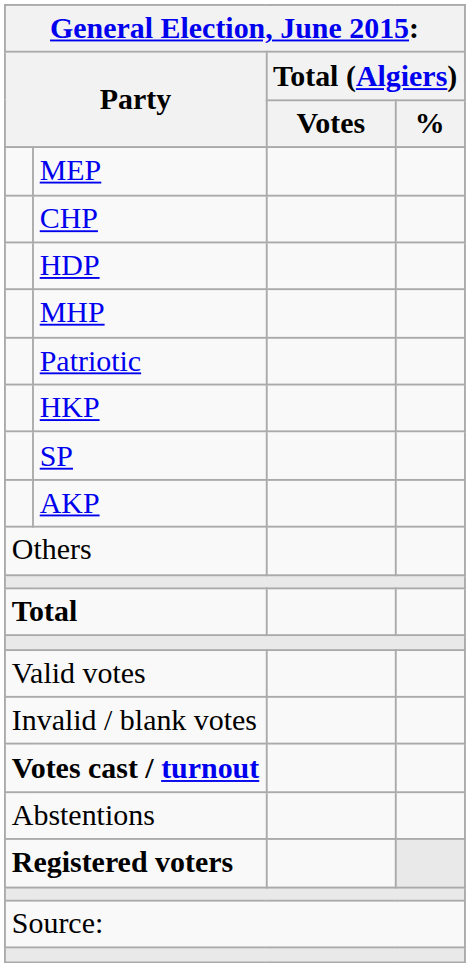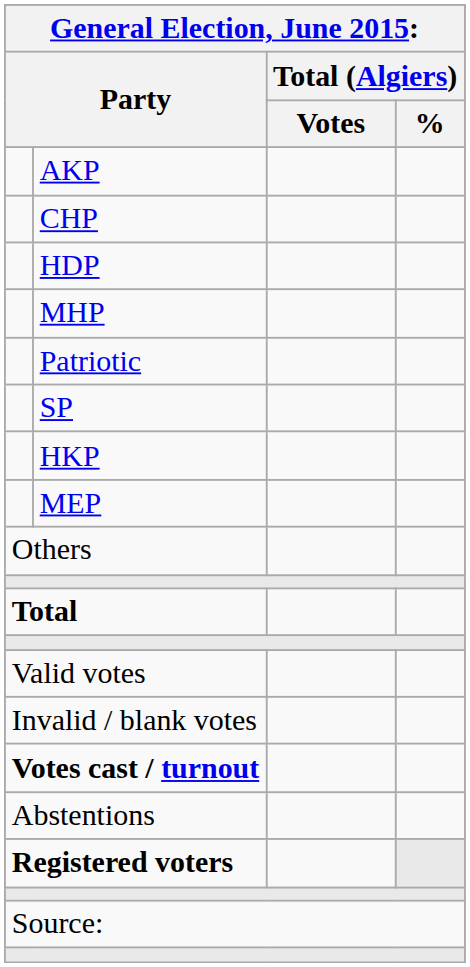rows swapped: (19, 503) <-> (19, 171)
rows swapped: (19, 456) <-> (19, 408)
